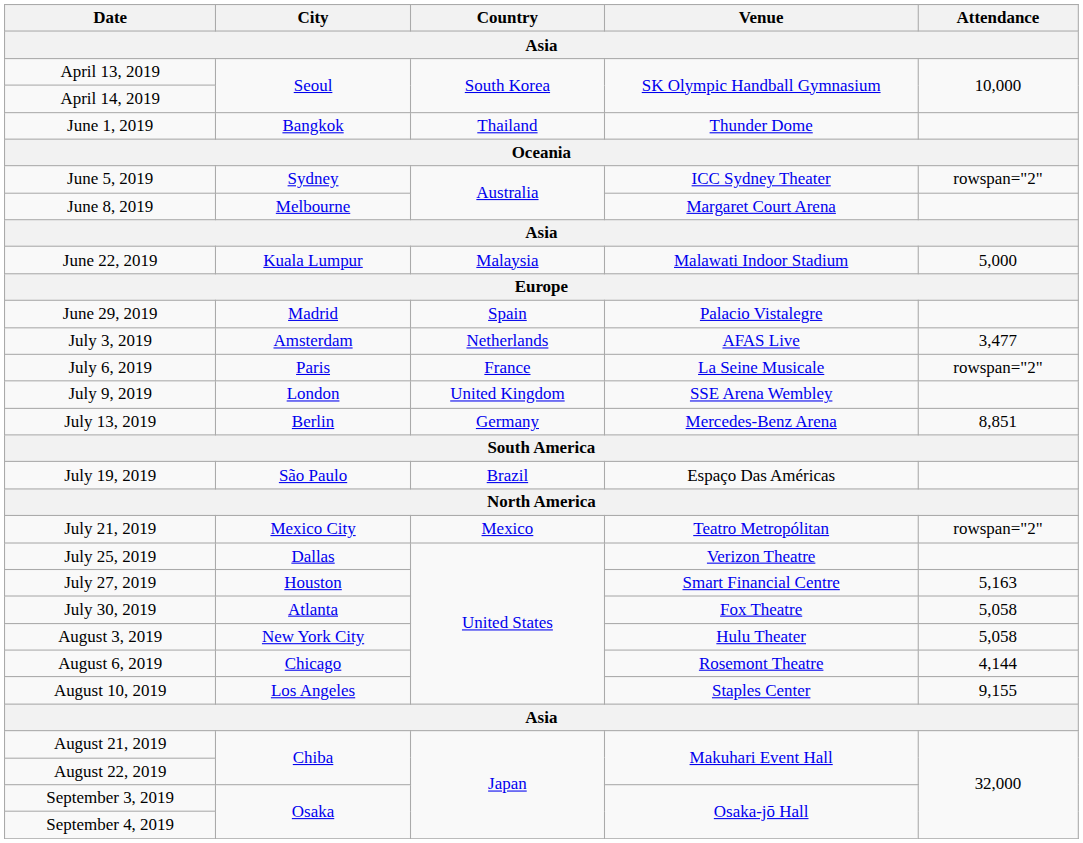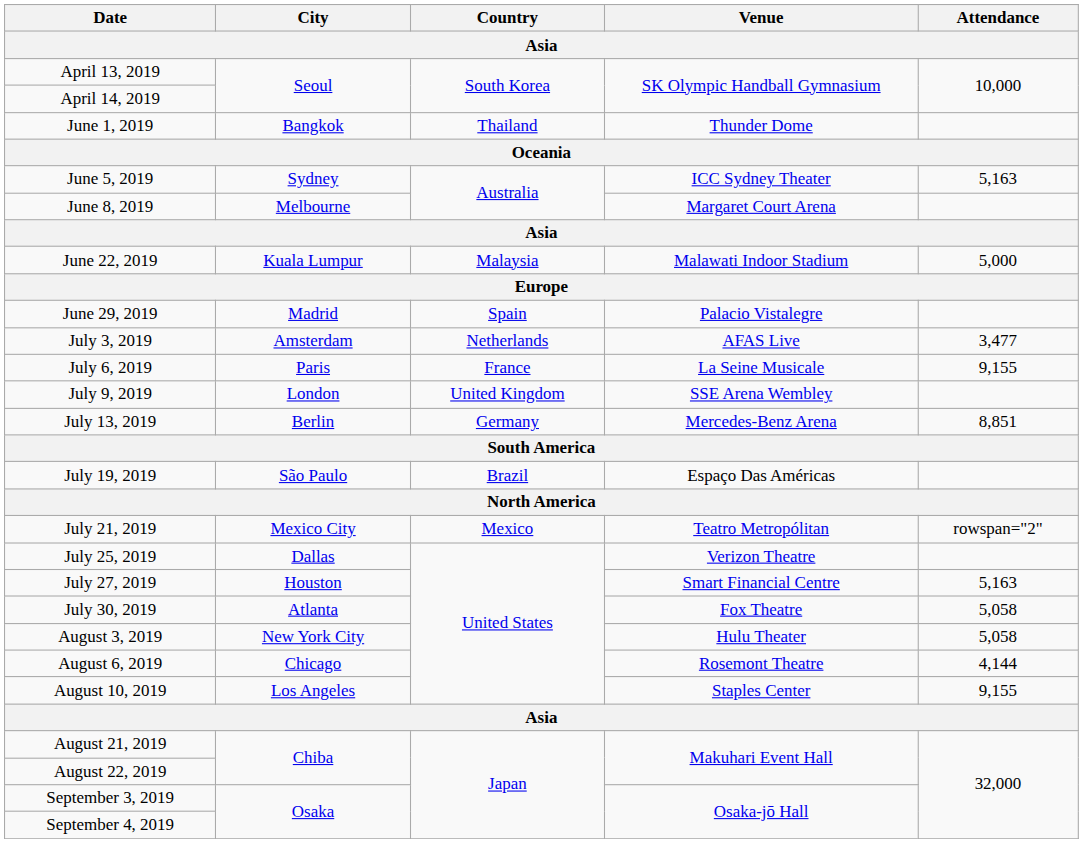(998, 179) rowspan="2" -> (998, 179) 5,163
(998, 367) rowspan="2" -> (998, 367) 9,155
